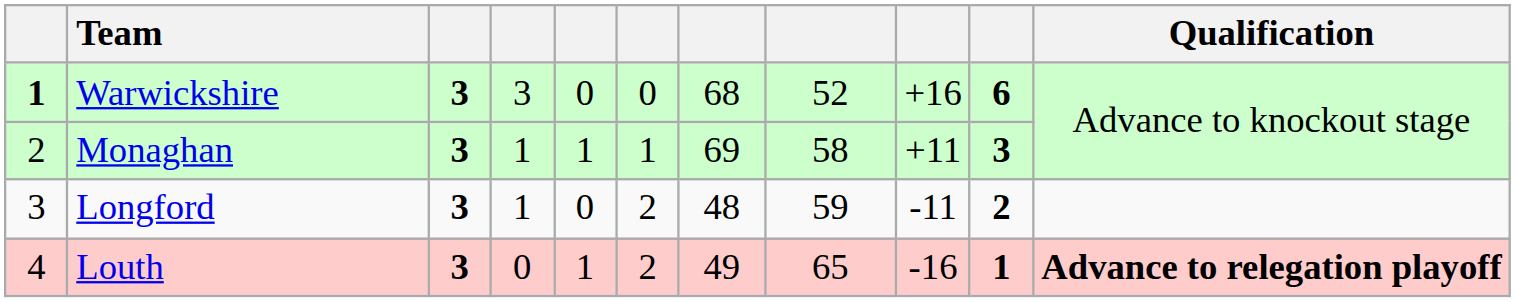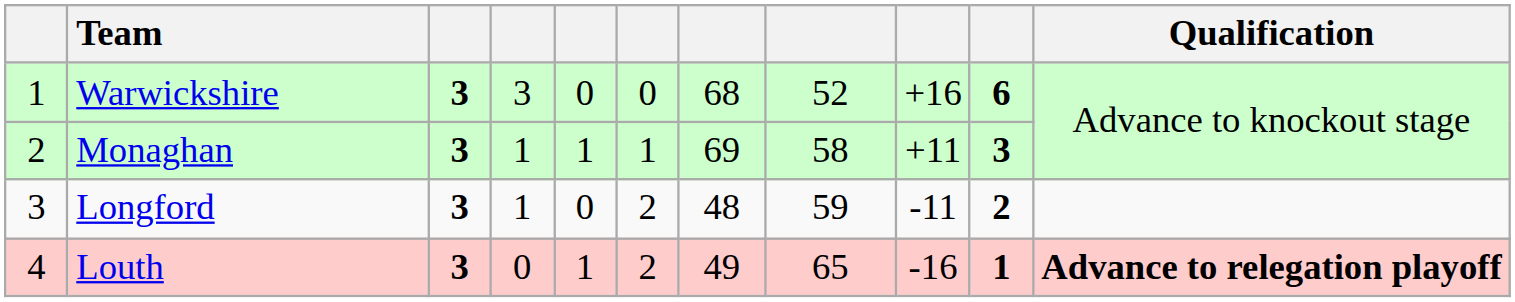(36, 91) bold -> (36, 91) normal
